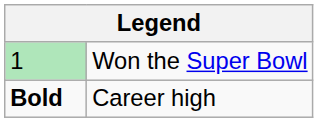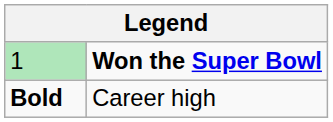(200, 60) normal -> (207, 60) bold
